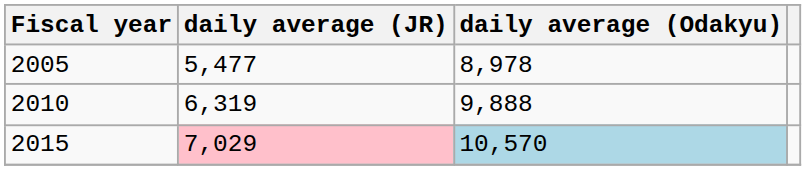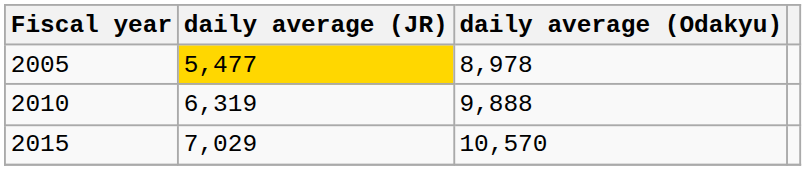(220, 65) no background -> (220, 65) gold background
(220, 144) pink background -> (220, 144) no background
(503, 144) lightblue background -> (503, 144) no background
